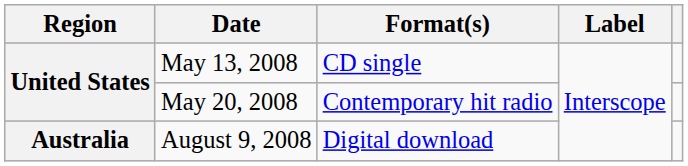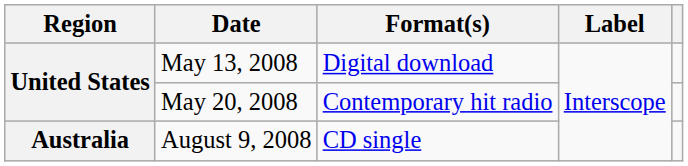(372, 62) CD single -> (408, 62) Digital download
(408, 140) Digital download -> (372, 140) CD single
